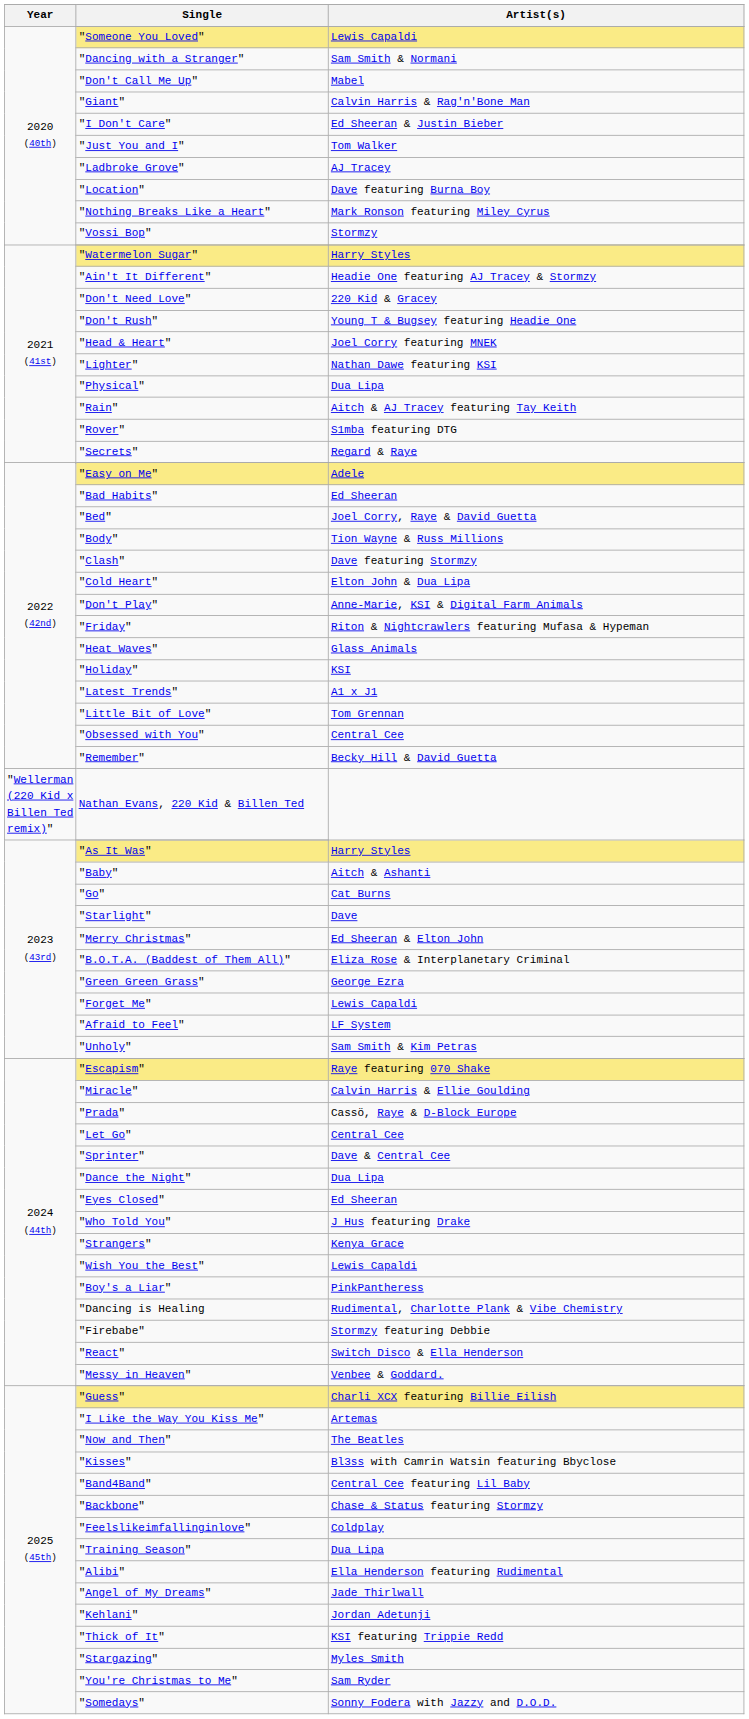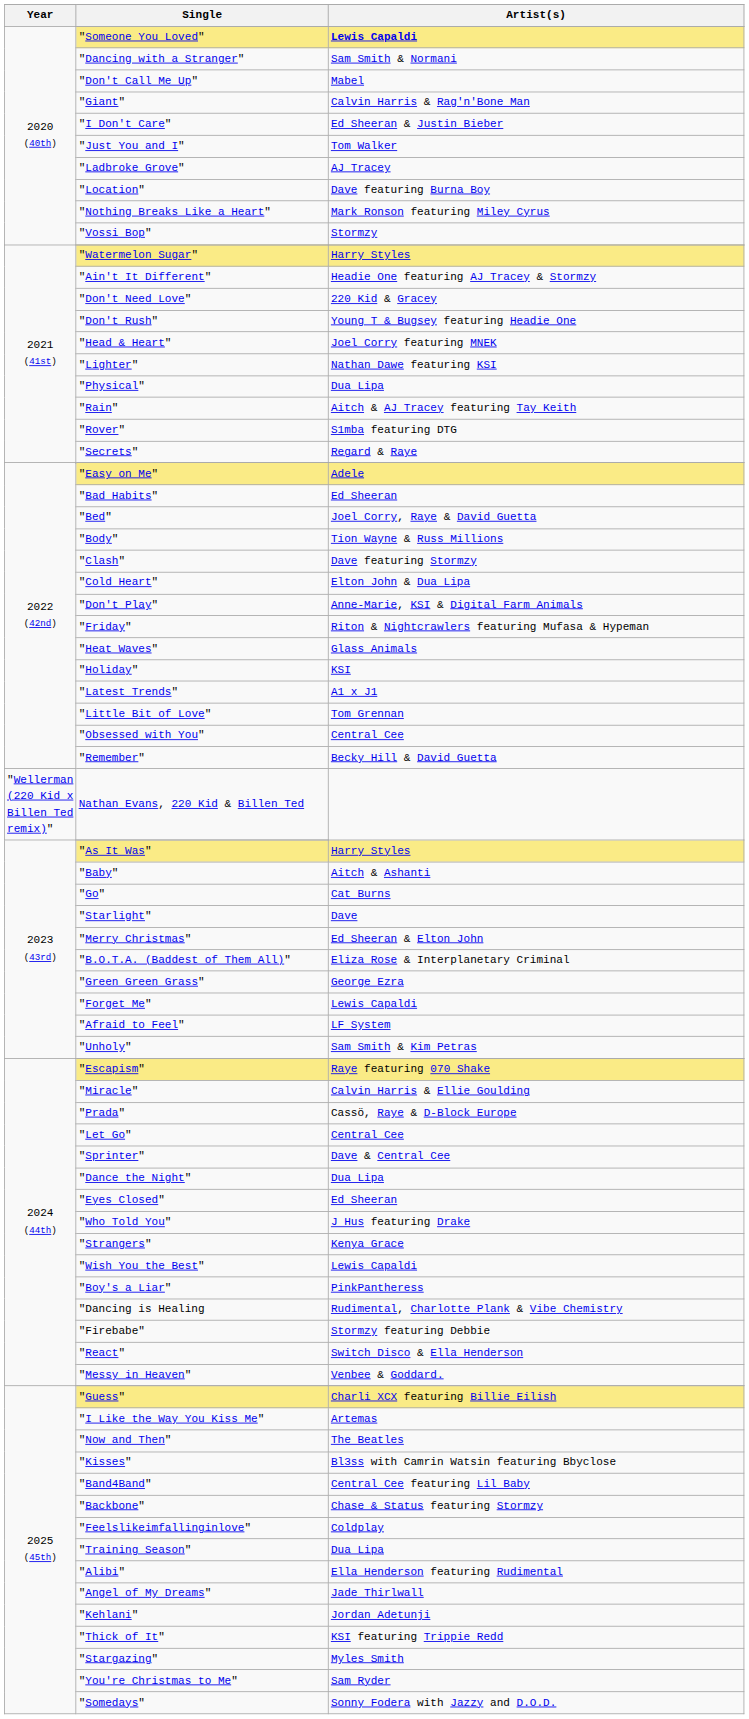(374, 37) normal -> (374, 37) bold
